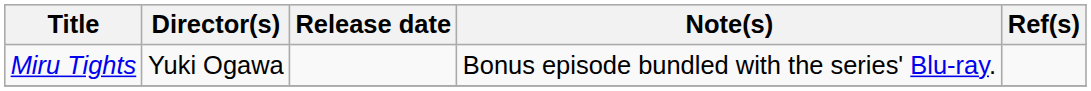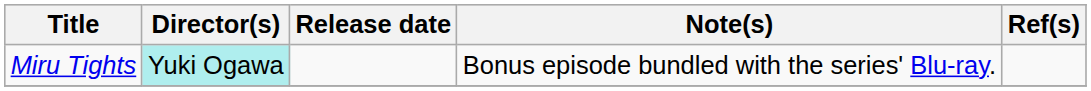(216, 65) no background -> (216, 65) paleturquoise background
